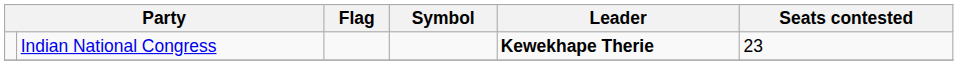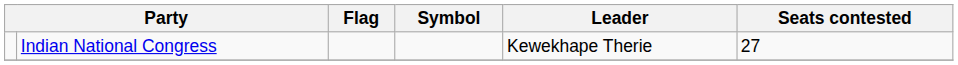(577, 45) bold -> (580, 45) normal
(753, 45) 23 -> (750, 45) 27
